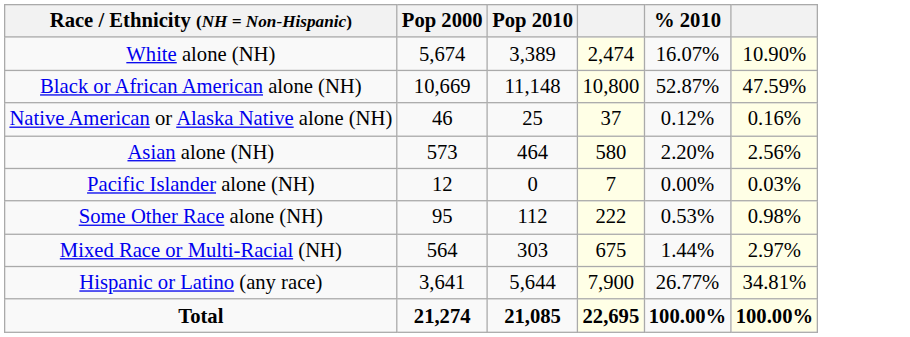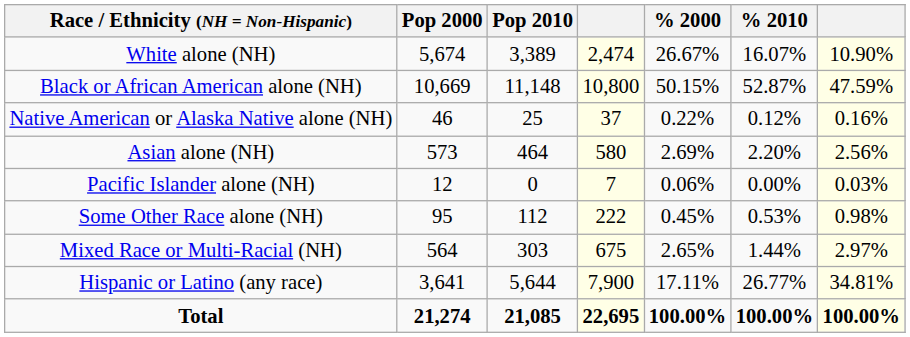+ column: (687, 20)
